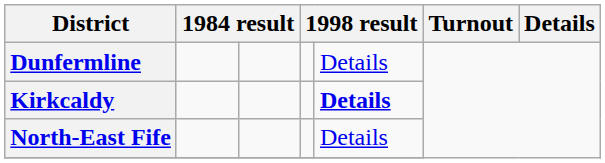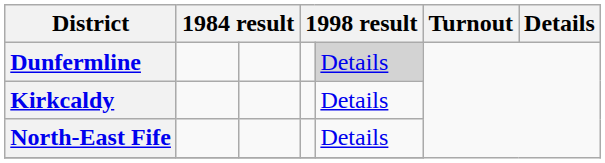(354, 61) no background -> (354, 61) lightgrey background
(355, 99) bold -> (354, 99) normal
